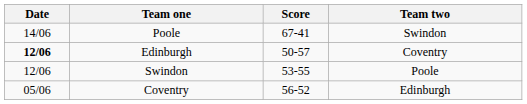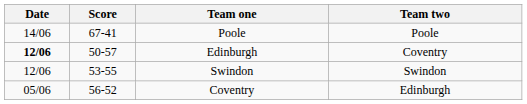columns swapped: (166, 14) <-> (296, 14)
(425, 33) Swindon -> (425, 33) Poole
(425, 71) Poole -> (425, 71) Swindon
